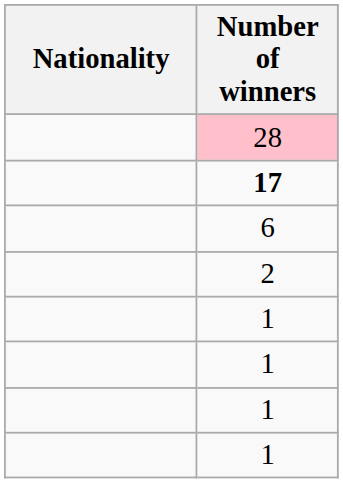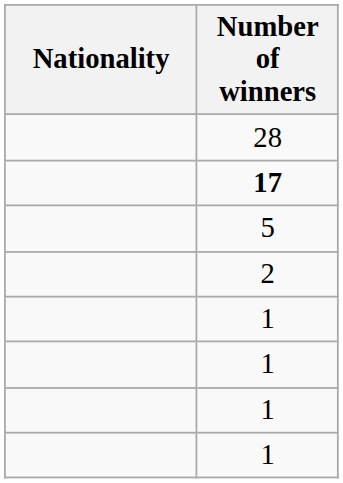(268, 137) pink background -> (268, 137) no background
(268, 227) 6 -> (268, 227) 5
